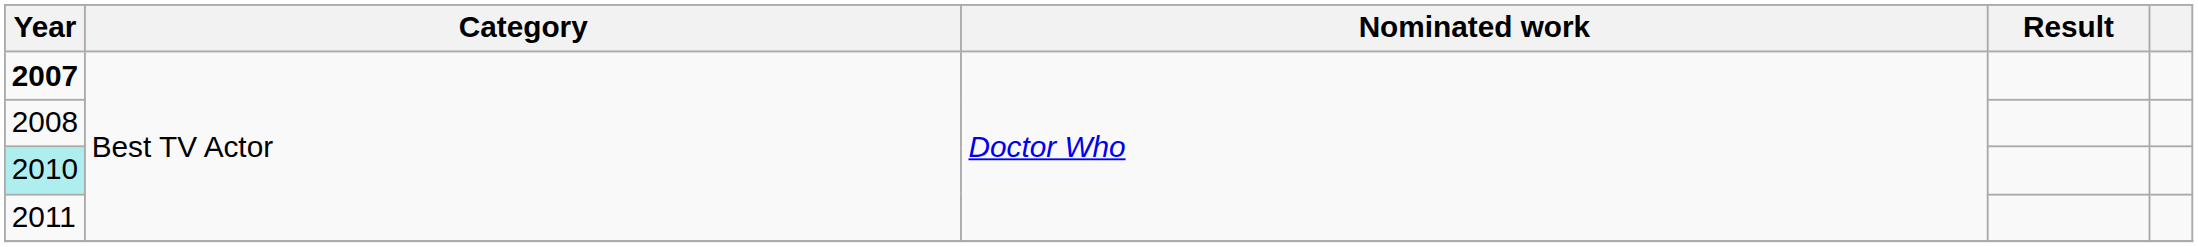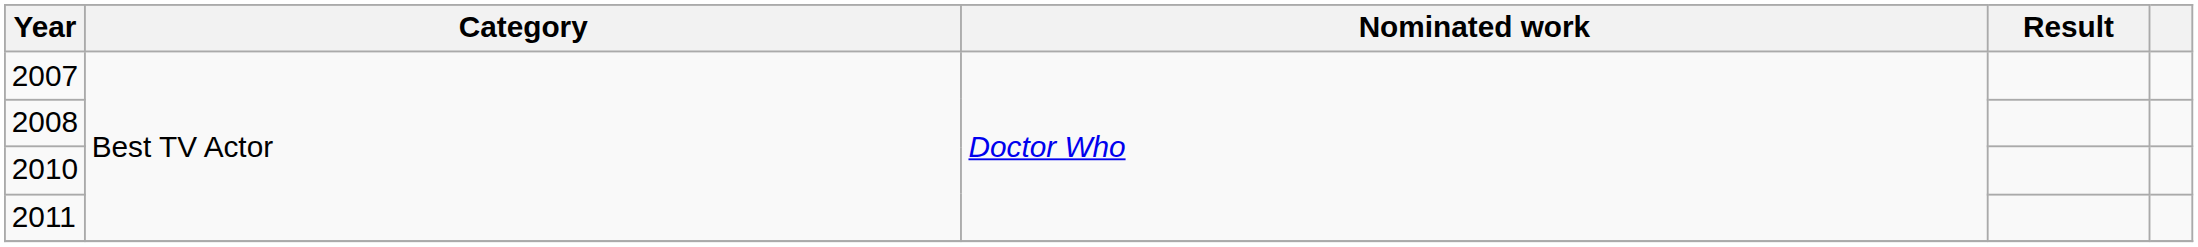(45, 75) bold -> (45, 75) normal
(45, 169) paleturquoise background -> (45, 169) no background
